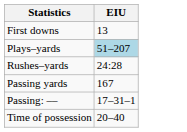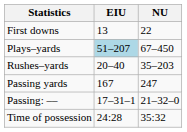+ column: (160, 13)
(109, 65) 24:28 -> (111, 65) 20–40
(111, 118) 20–40 -> (109, 118) 24:28
